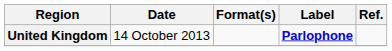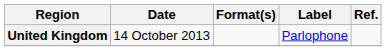(317, 35) bold -> (315, 35) normal
